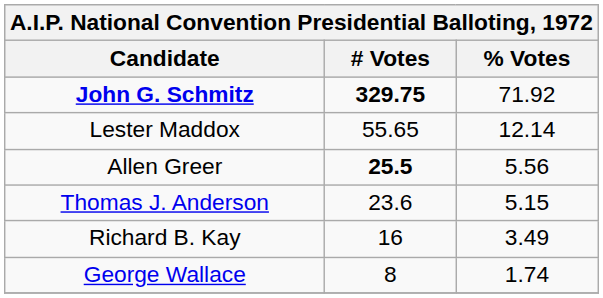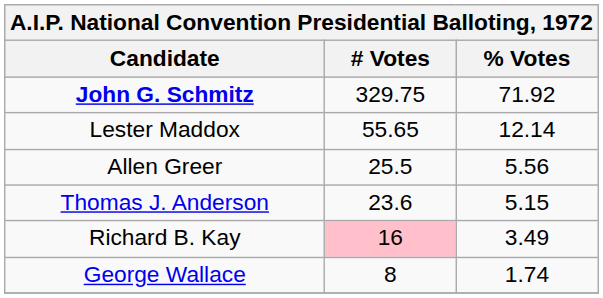(390, 94) bold -> (390, 94) normal
(390, 166) bold -> (390, 166) normal
(390, 238) no background -> (390, 238) pink background
